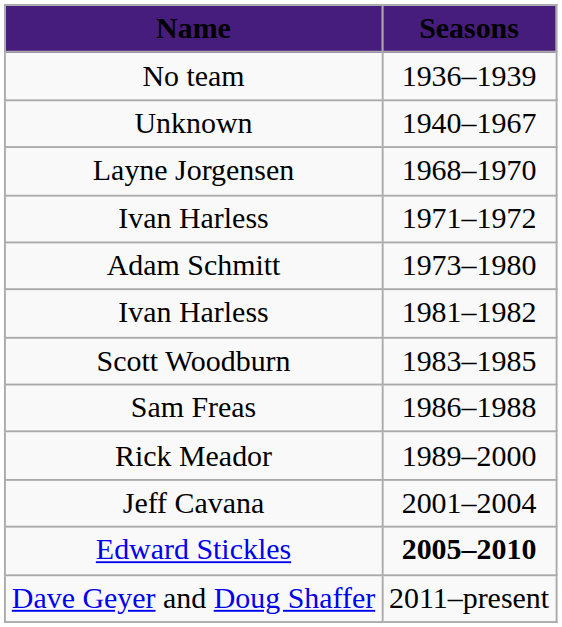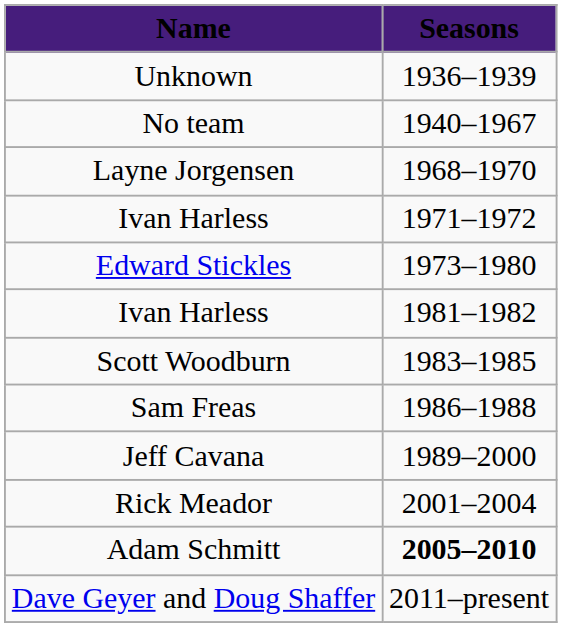(194, 75) No team -> (193, 75) Unknown
(193, 123) Unknown -> (194, 123) No team
(193, 265) Adam Schmitt -> (193, 265) Edward Stickles
(193, 455) Rick Meador -> (193, 455) Jeff Cavana
(193, 502) Jeff Cavana -> (193, 502) Rick Meador
(193, 550) Edward Stickles -> (193, 550) Adam Schmitt
